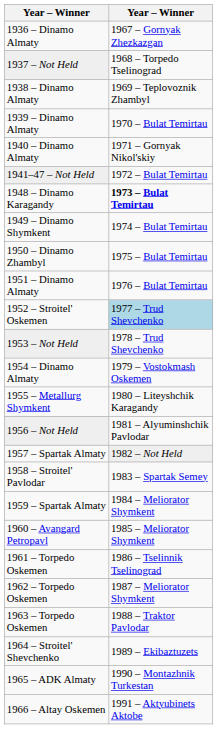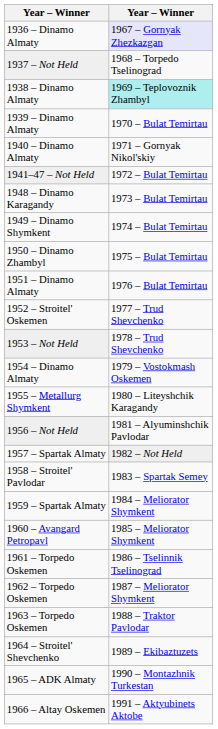(146, 36) no background -> (146, 36) lavender background
(154, 94) no background -> (154, 94) paleturquoise background
(140, 198) bold -> (159, 198) normal
(137, 314) lightblue background -> (137, 314) no background
